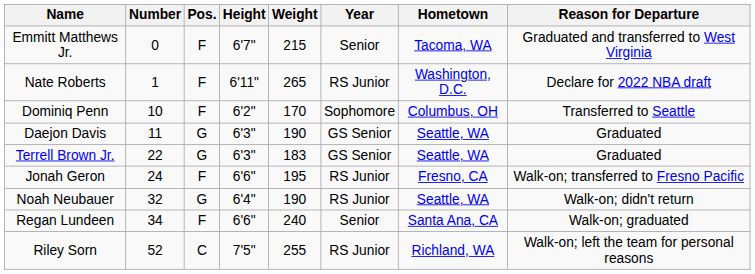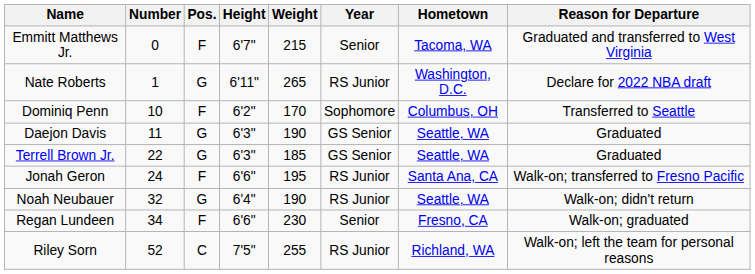(202, 82) F -> (202, 82) G
(295, 155) 183 -> (295, 155) 185
(453, 177) Fresno, CA -> (453, 177) Santa Ana, CA
(295, 220) 240 -> (295, 220) 230
(453, 220) Santa Ana, CA -> (453, 220) Fresno, CA
